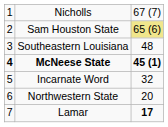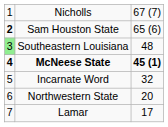(10, 29) normal -> (10, 29) bold
(147, 29) khaki background -> (147, 29) no background
(10, 46) no background -> (10, 46) lightgreen background
(147, 113) bold -> (147, 113) normal
